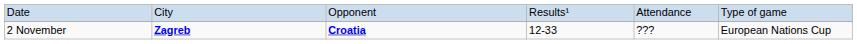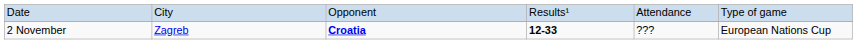(172, 30) bold -> (171, 30) normal
(543, 30) normal -> (543, 30) bold
